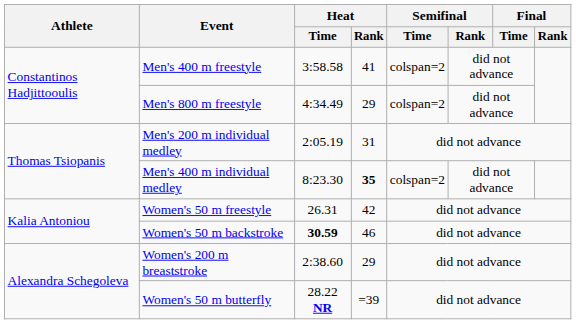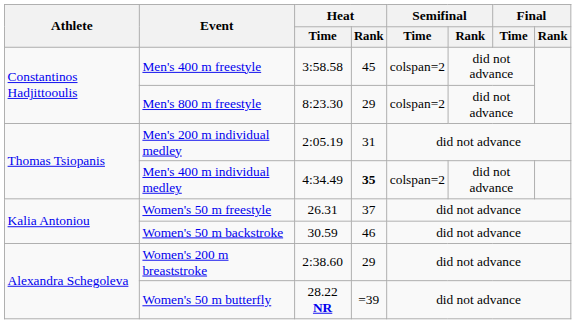(369, 66) 41 -> (369, 66) 45
(323, 104) 4:34.49 -> (323, 104) 8:23.30
(323, 180) 8:23.30 -> (323, 180) 4:34.49
(369, 210) 42 -> (369, 210) 37
(323, 232) bold -> (323, 232) normal
